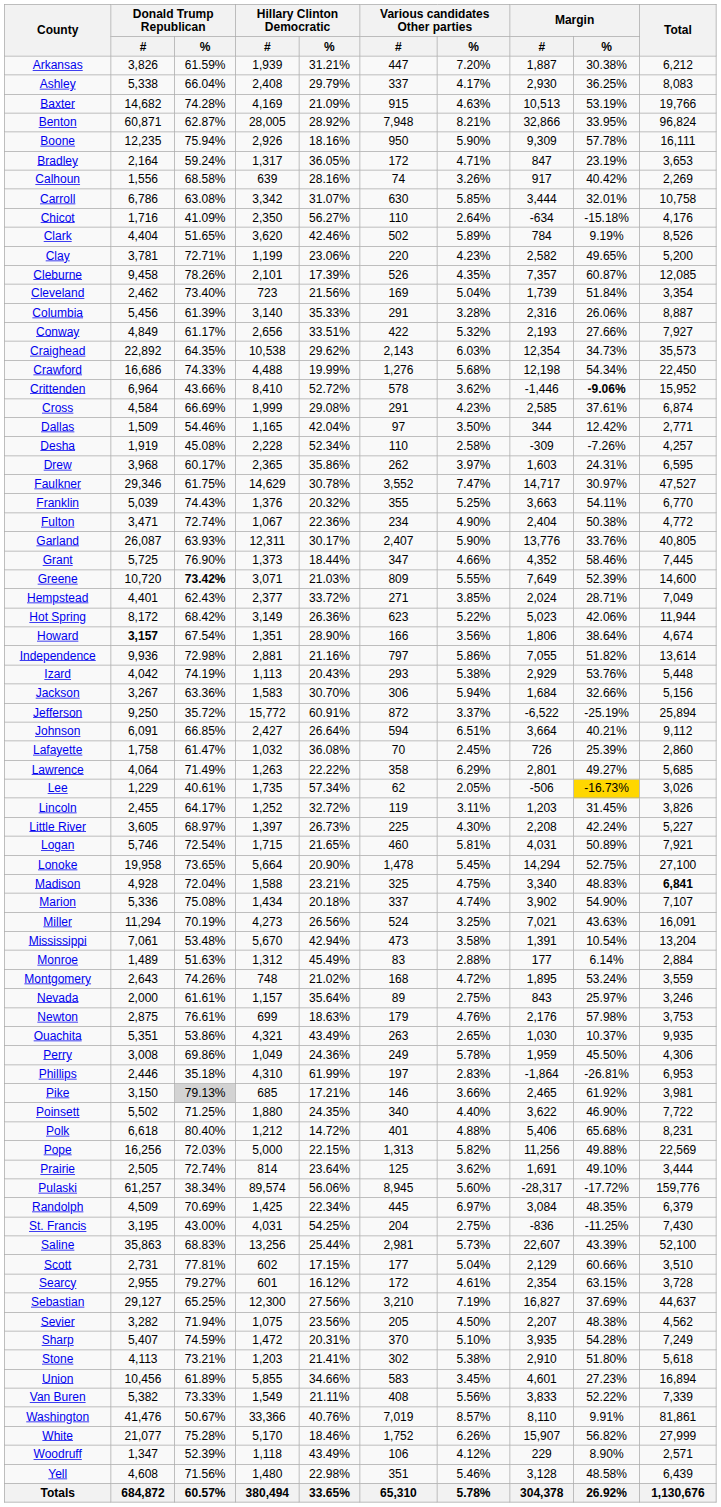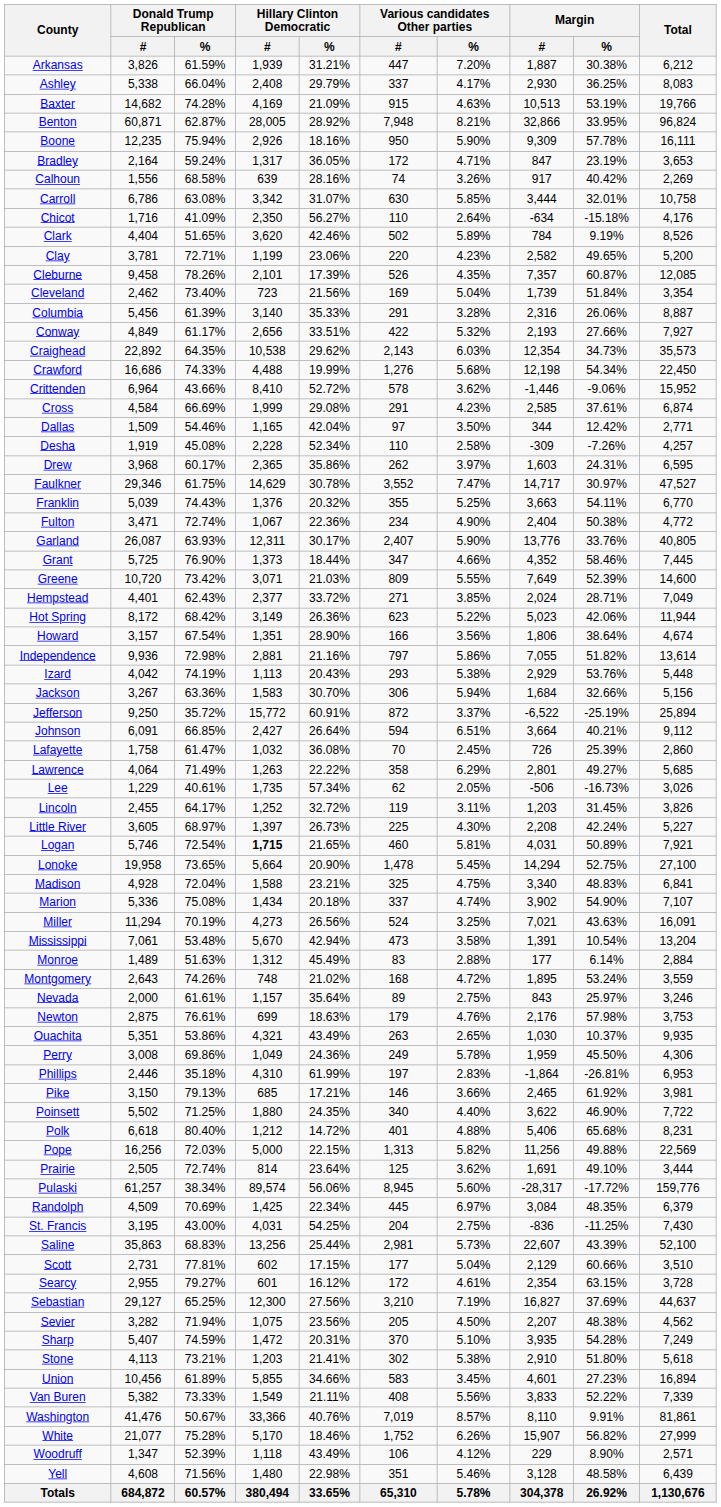(607, 389) bold -> (607, 389) normal
(205, 579) bold -> (205, 579) normal
(143, 636) bold -> (143, 636) normal
(607, 788) gold background -> (607, 788) no background
(267, 845) normal -> (267, 845) bold
(678, 883) bold -> (678, 883) normal
(205, 1093) lightgrey background -> (205, 1093) no background
